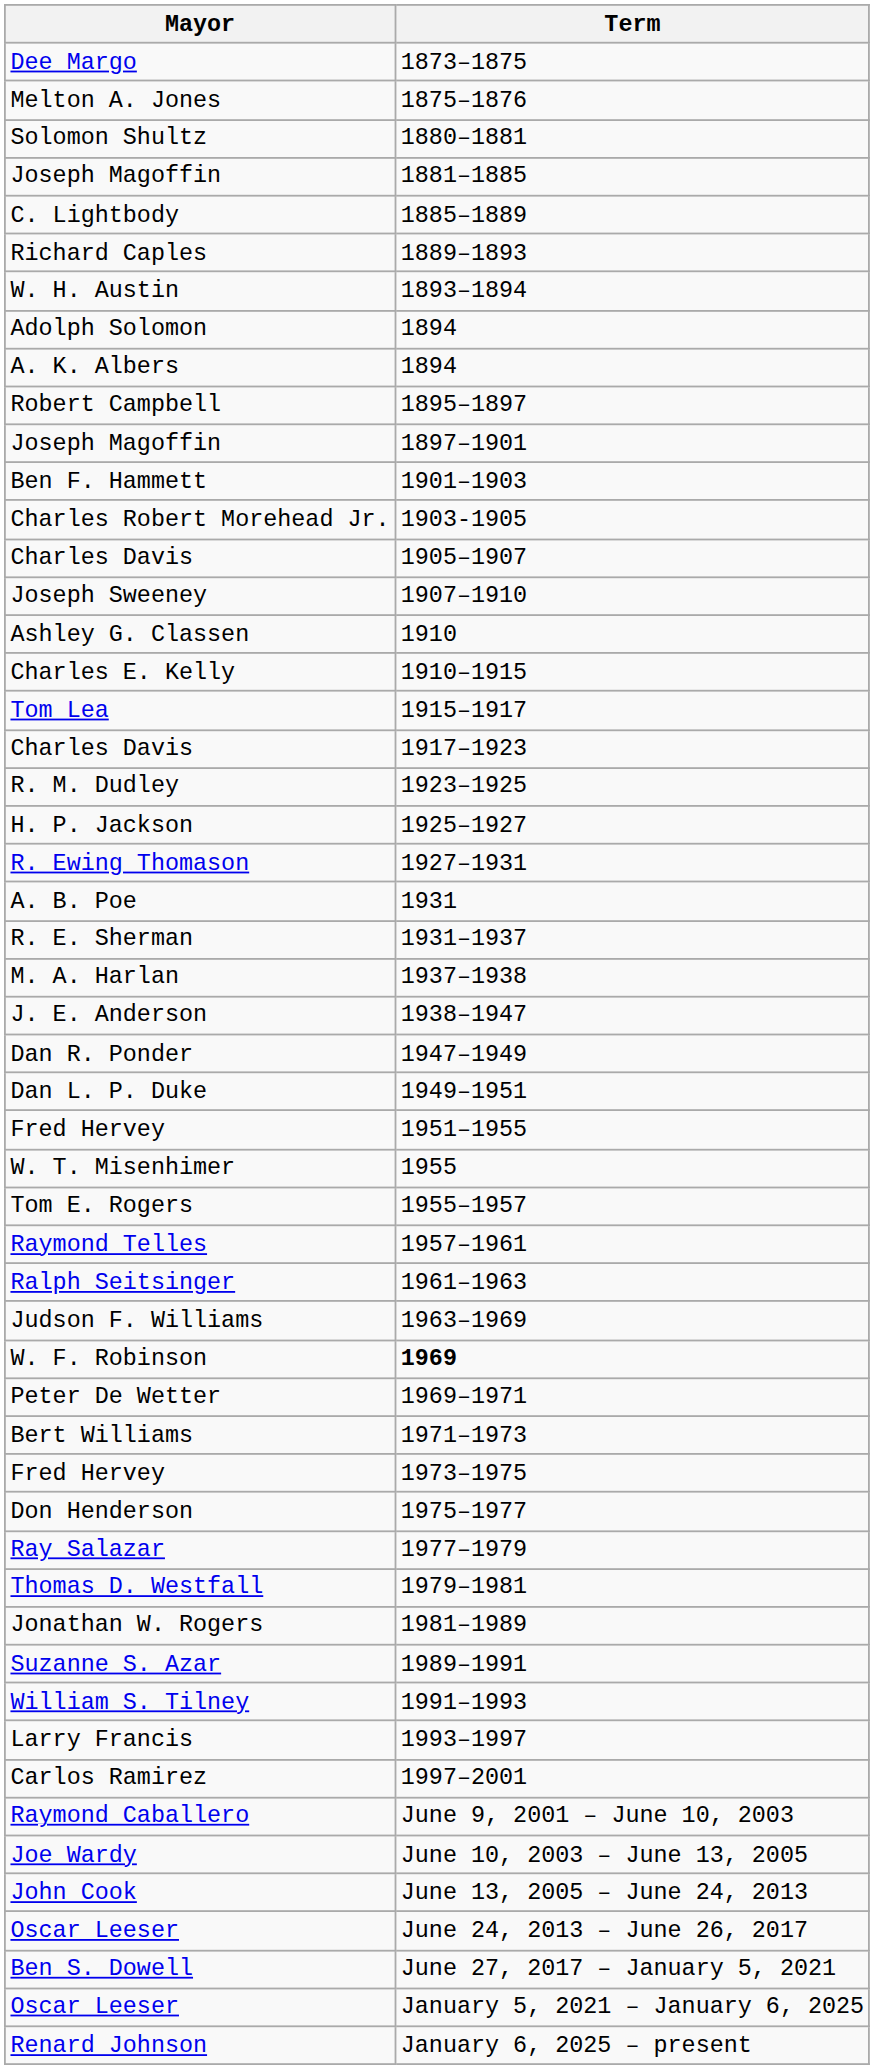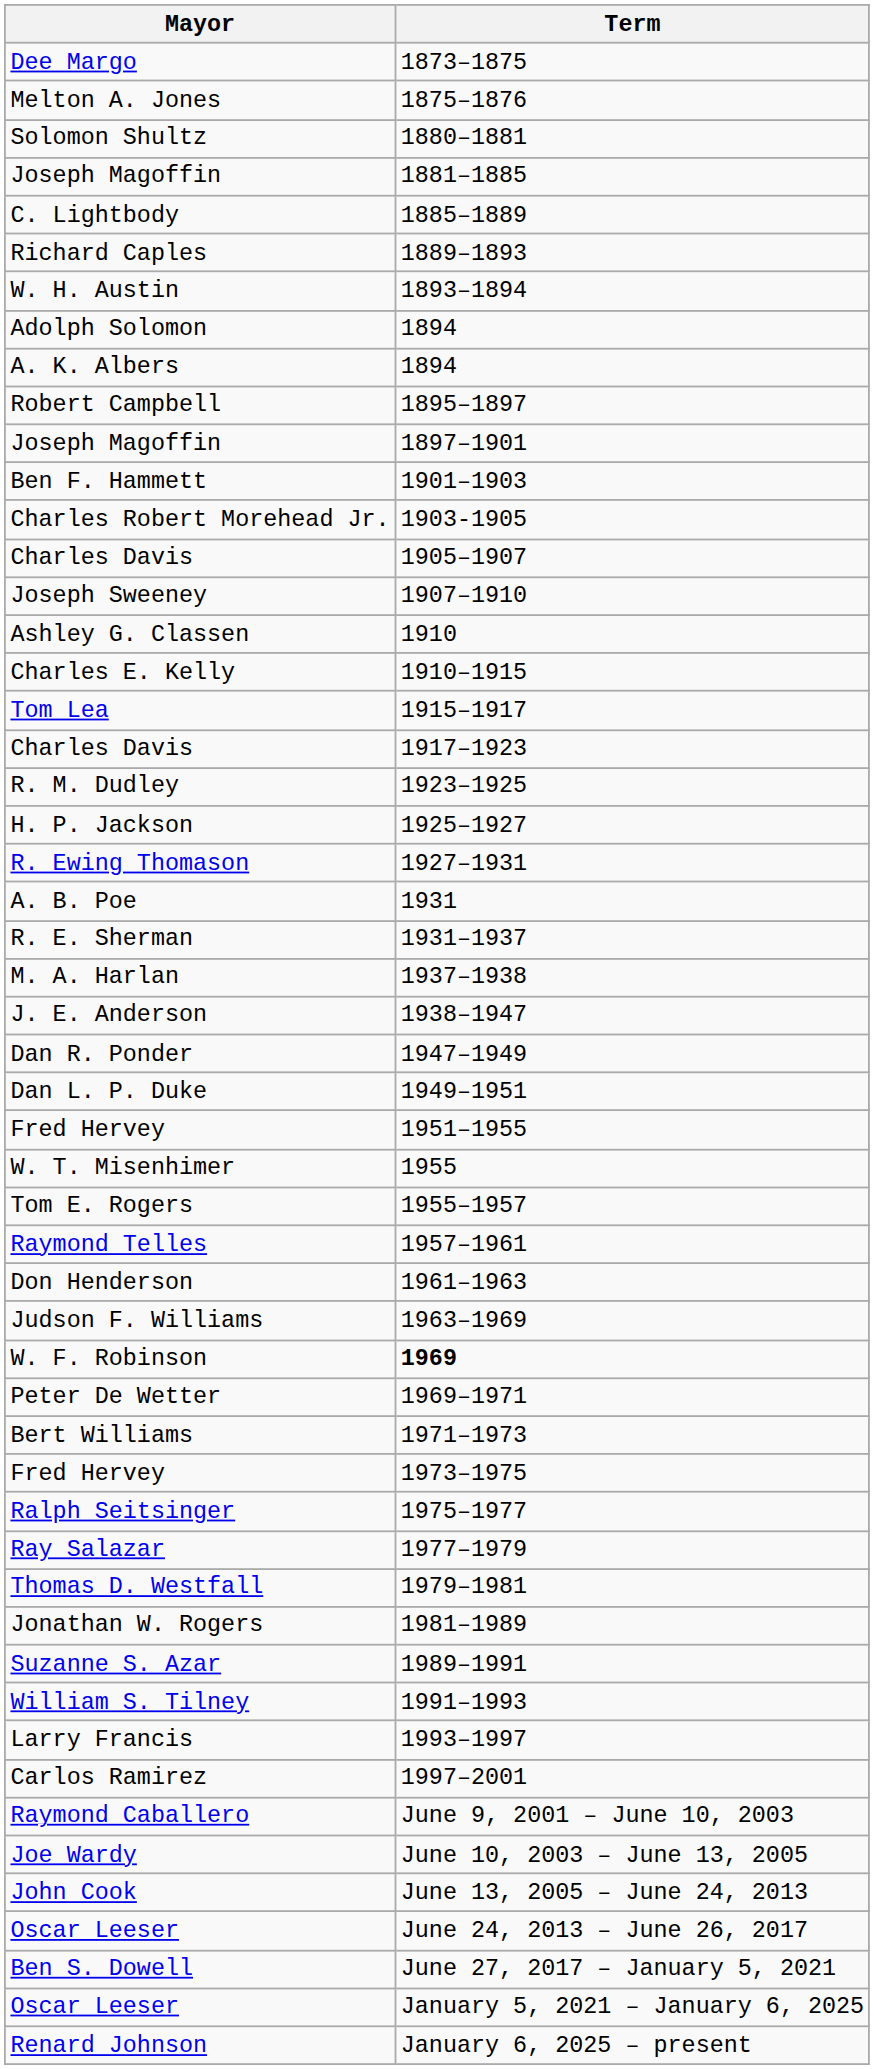(123, 1283) Ralph Seitsinger -> (102, 1283) Don Henderson
(102, 1511) Don Henderson -> (123, 1511) Ralph Seitsinger
